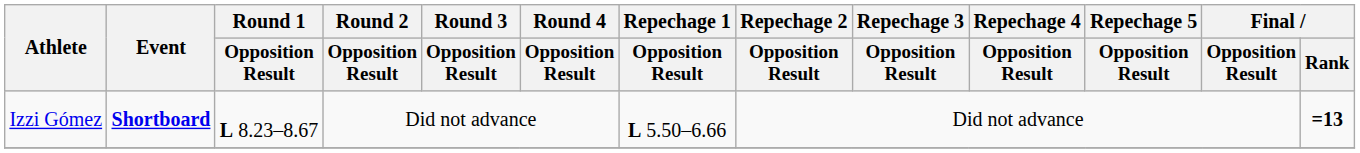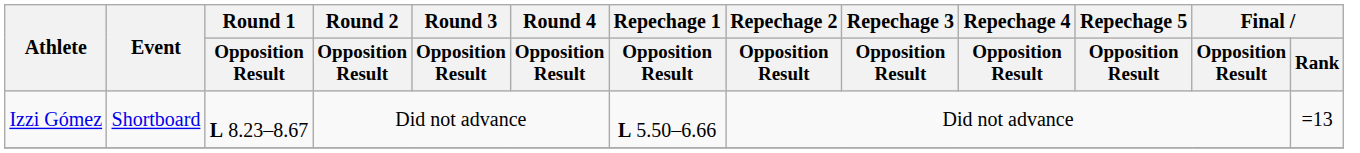(161, 119) bold -> (156, 119) normal
(1327, 119) bold -> (1317, 119) normal
